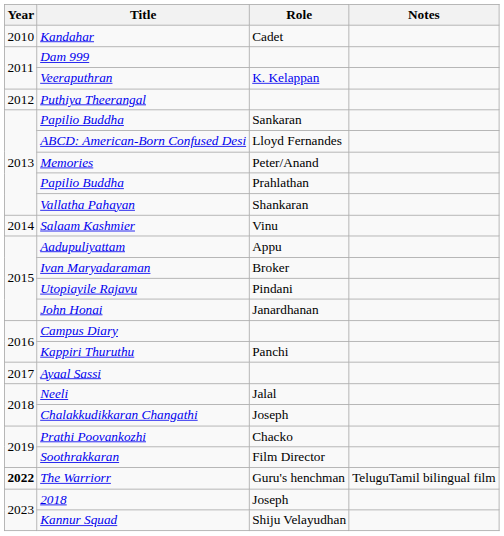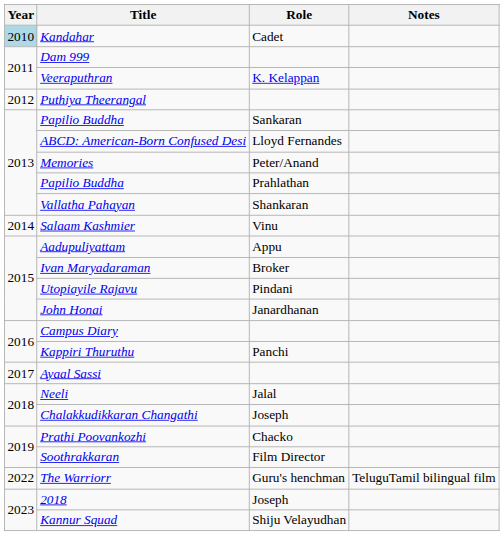(21, 36) no background -> (21, 36) lightblue background
(21, 478) bold -> (21, 478) normal
